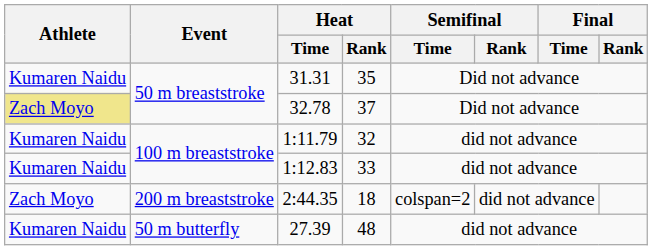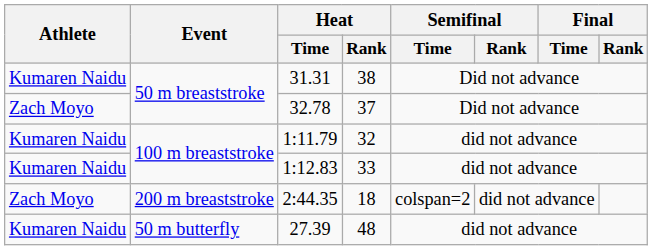(366, 78) 35 -> (366, 78) 38
(51, 108) khaki background -> (51, 108) no background
